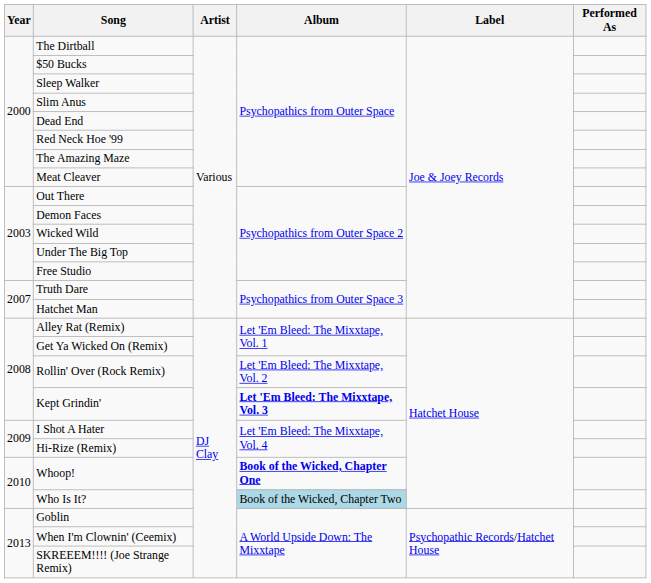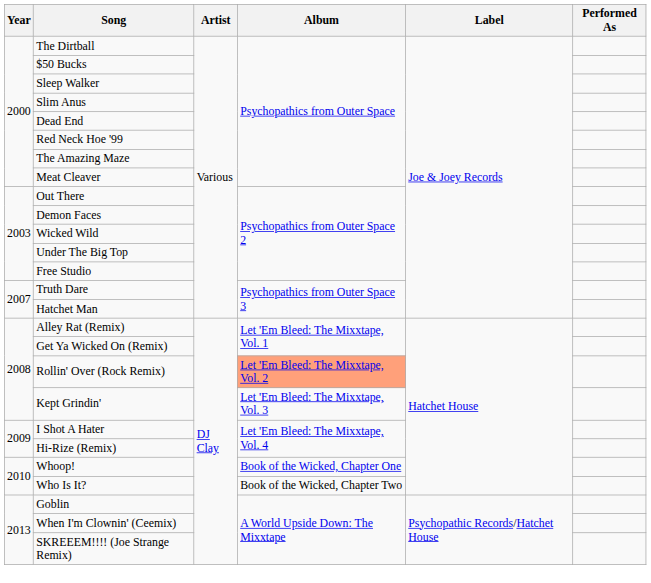(311, 371) no background -> (312, 371) lightsalmon background
(316, 403) bold -> (312, 403) normal
(313, 473) bold -> (321, 466) normal
(320, 499) lightblue background -> (321, 485) no background
